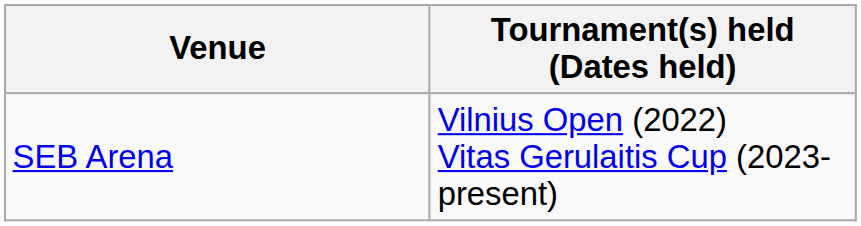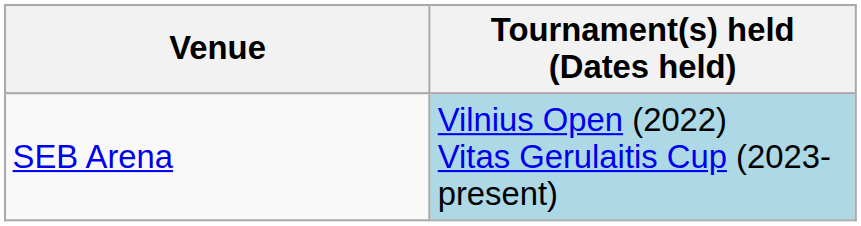(634, 156) no background -> (634, 156) lightblue background
